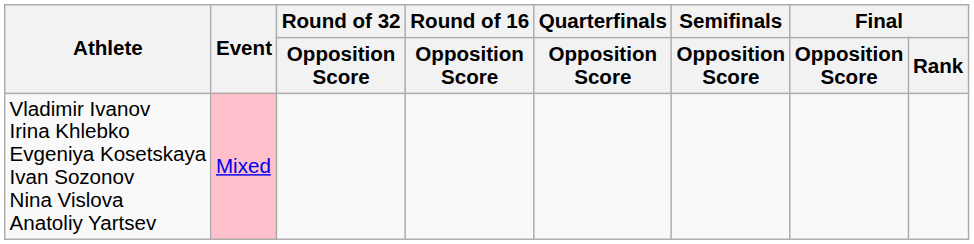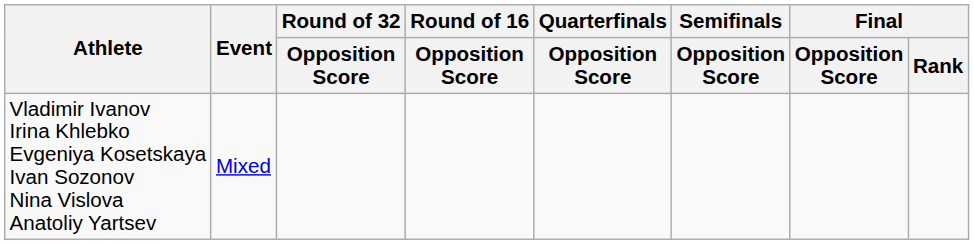(243, 167) pink background -> (243, 167) no background
